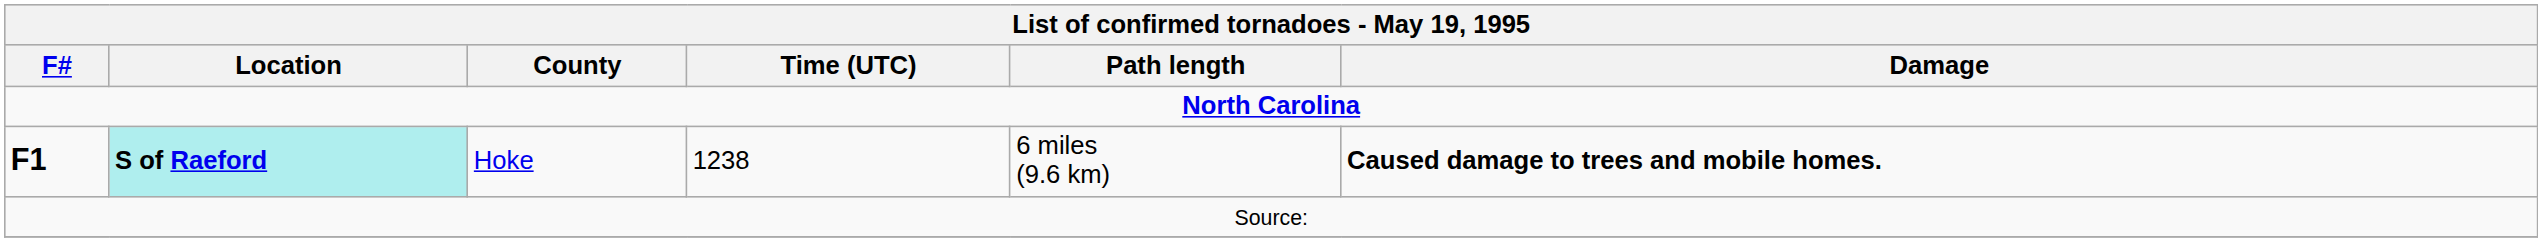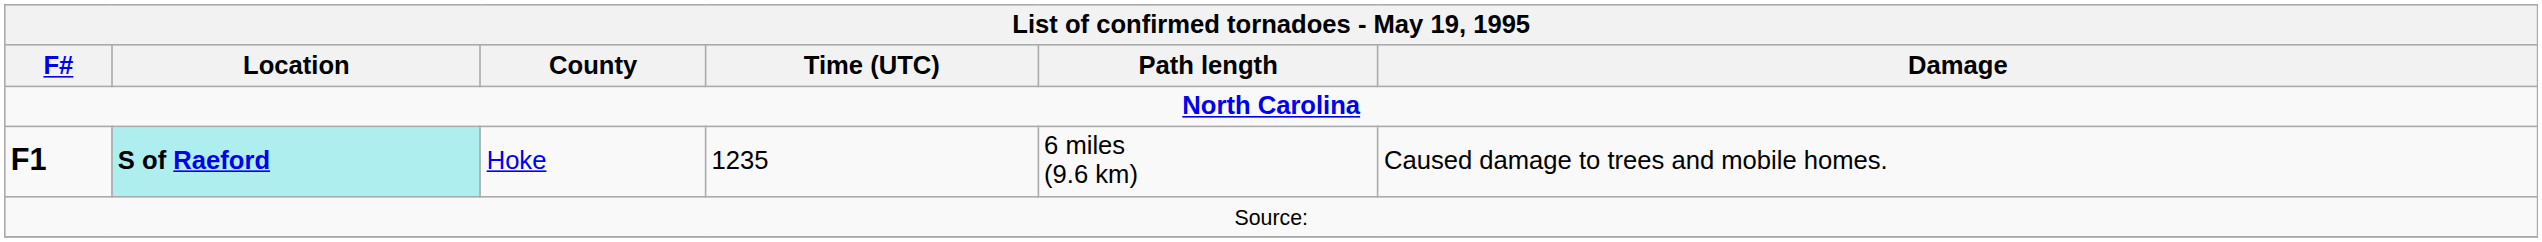(721, 161) 1238 -> (740, 161) 1235
(1615, 161) bold -> (1636, 161) normal
